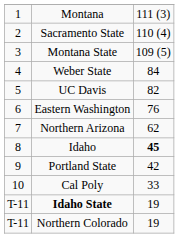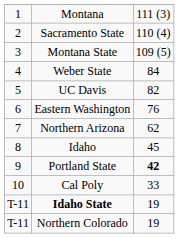(153, 147) bold -> (153, 147) normal
(153, 166) normal -> (153, 166) bold
